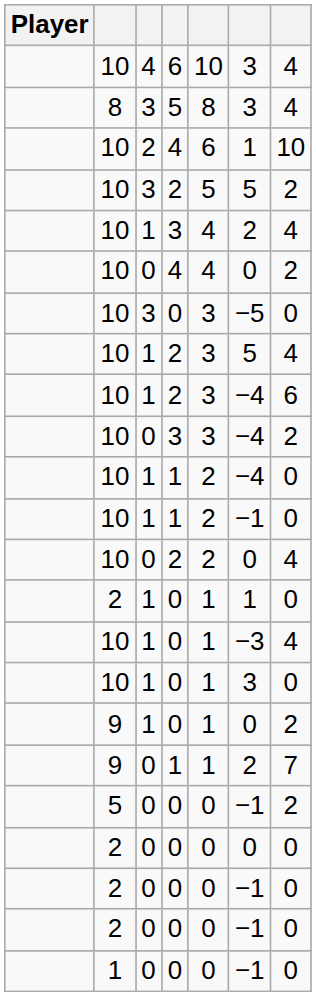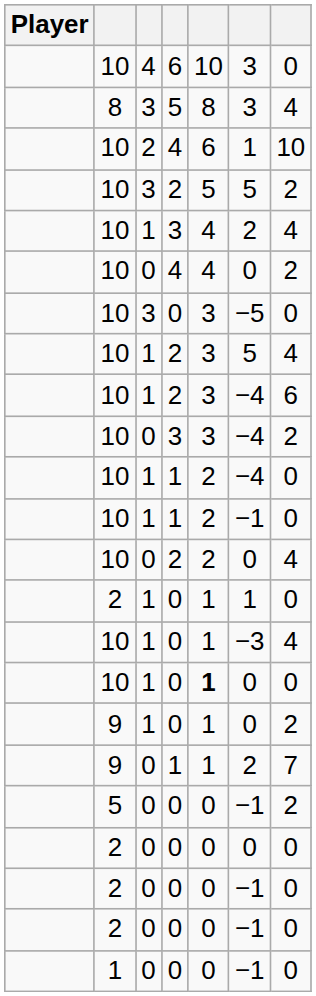(291, 66) 4 -> (291, 66) 0
(208, 682) normal -> (208, 682) bold
(250, 682) 3 -> (250, 682) 0
